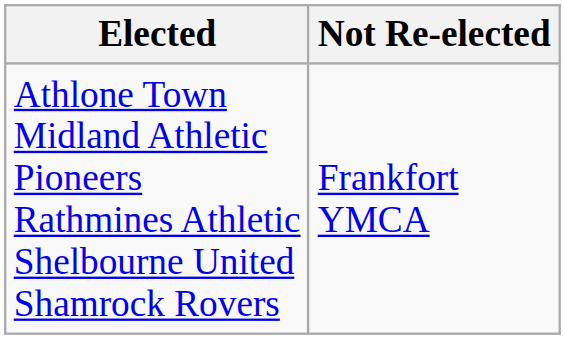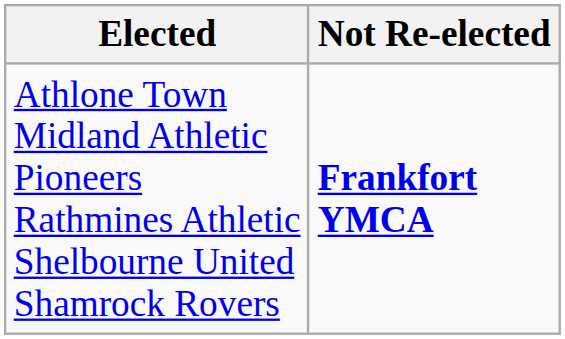(388, 198) normal -> (397, 198) bold
